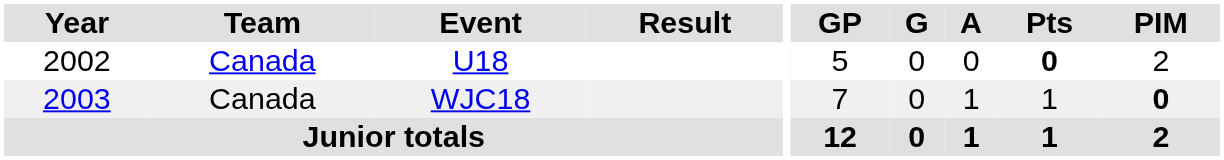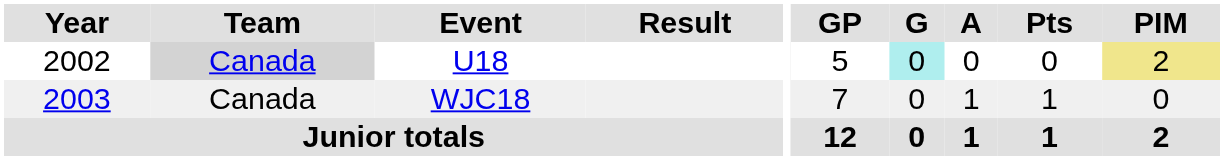(262, 60) no background -> (262, 60) lightgrey background
(917, 60) no background -> (917, 60) paleturquoise background
(1050, 60) bold -> (1050, 60) normal
(1161, 60) no background -> (1161, 60) khaki background
(1161, 98) bold -> (1161, 98) normal
